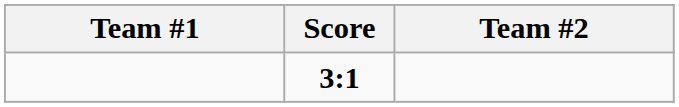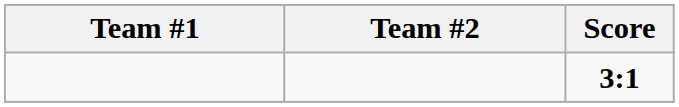columns swapped: (339, 28) <-> (534, 28)
